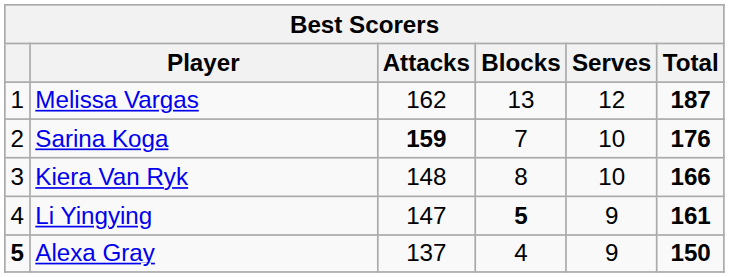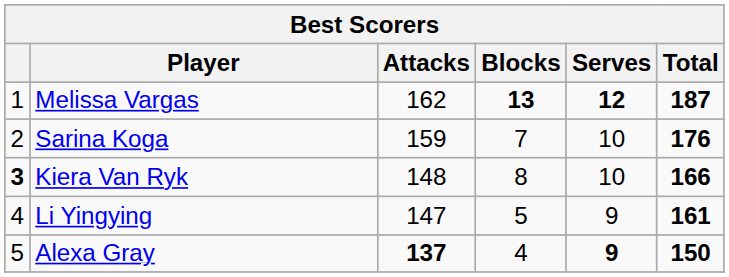(521, 101) normal -> (521, 101) bold
(612, 101) normal -> (612, 101) bold
(426, 139) bold -> (426, 139) normal
(17, 177) normal -> (17, 177) bold
(521, 215) bold -> (521, 215) normal
(17, 254) bold -> (17, 254) normal
(426, 254) normal -> (426, 254) bold
(612, 254) normal -> (612, 254) bold
